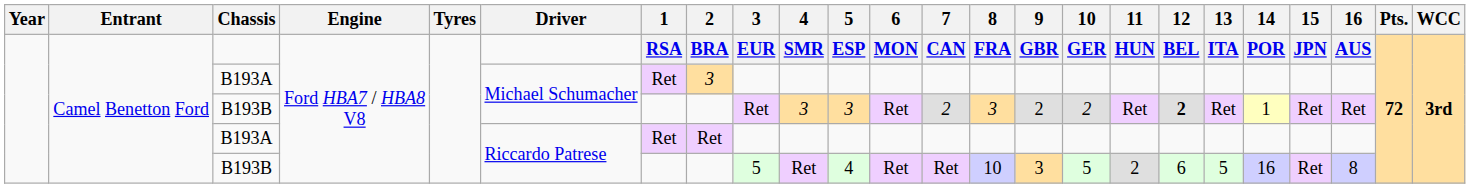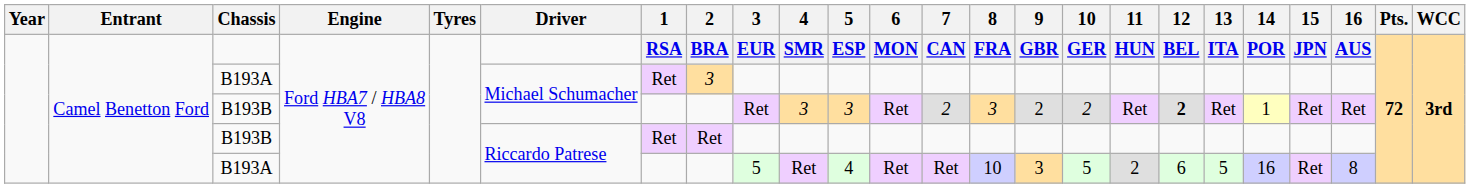(247, 138) B193A -> (247, 138) B193B
(247, 168) B193B -> (247, 168) B193A
